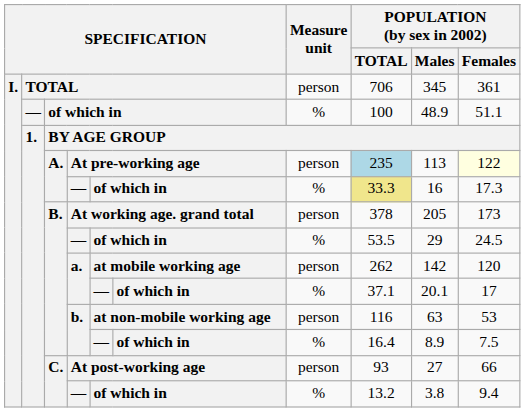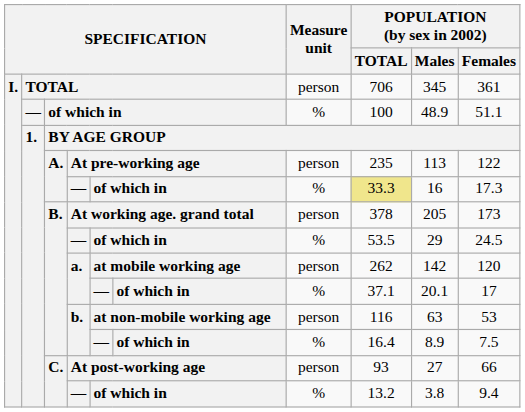(381, 163) lightblue background -> (381, 163) no background
(489, 163) lightyellow background -> (489, 163) no background
